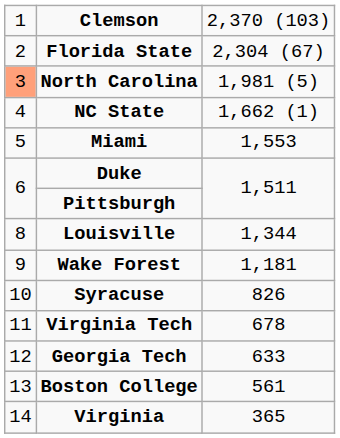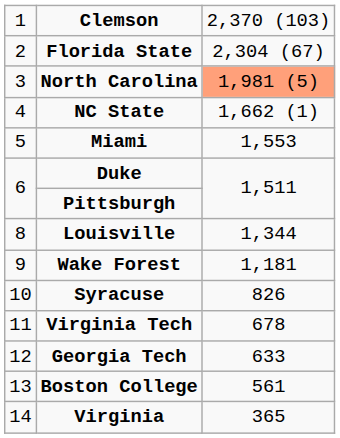(20, 82) lightsalmon background -> (20, 82) no background
(269, 82) no background -> (269, 82) lightsalmon background
